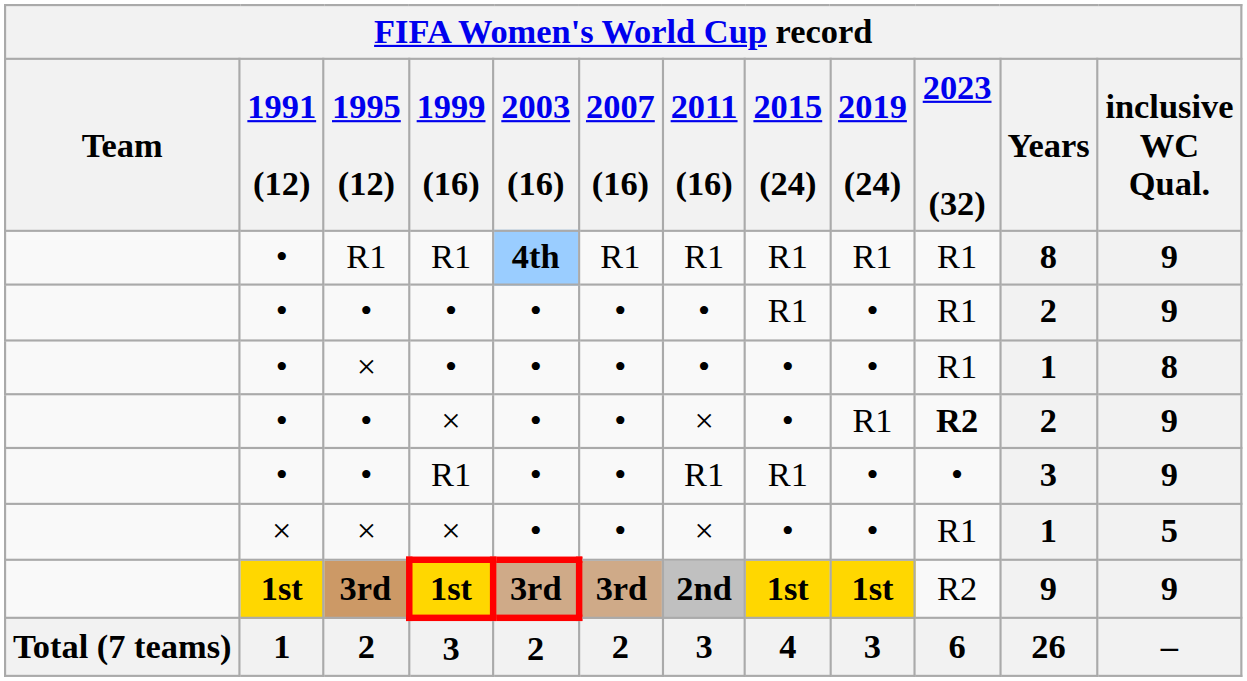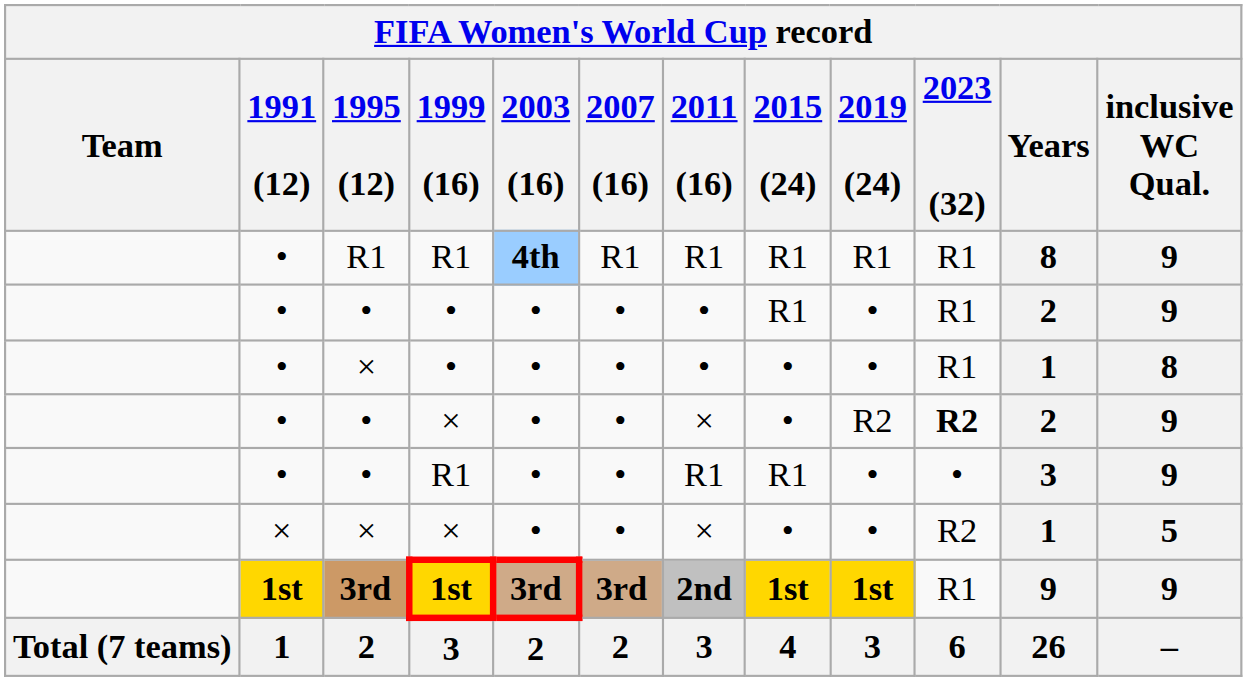(872, 420) R1 -> (872, 420) R2
(957, 530) R1 -> (957, 530) R2
(957, 588) R2 -> (957, 588) R1
